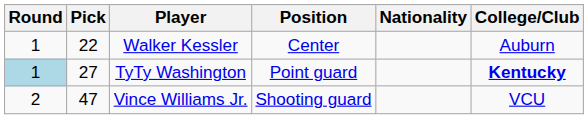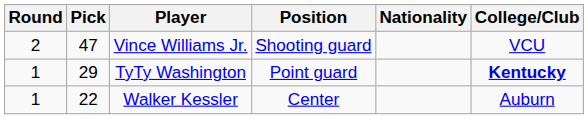rows swapped: (181, 45) <-> (181, 99)
(36, 72) lightblue background -> (36, 72) no background
(88, 72) 27 -> (88, 72) 29
